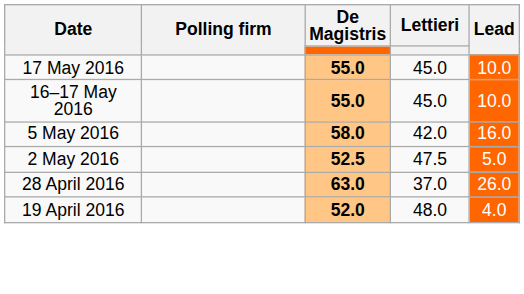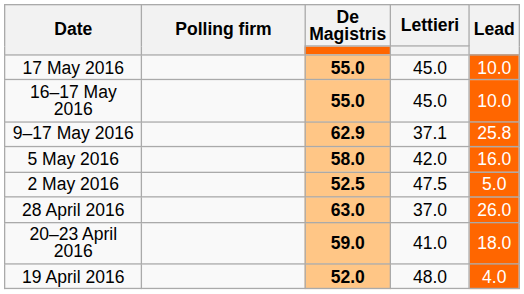+ row: (73, 134)
+ row: (73, 243)
